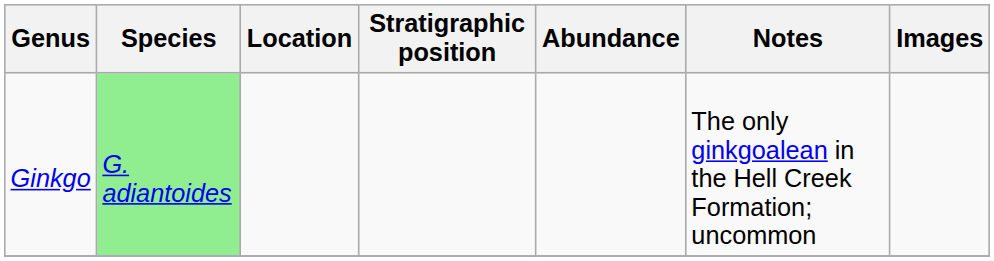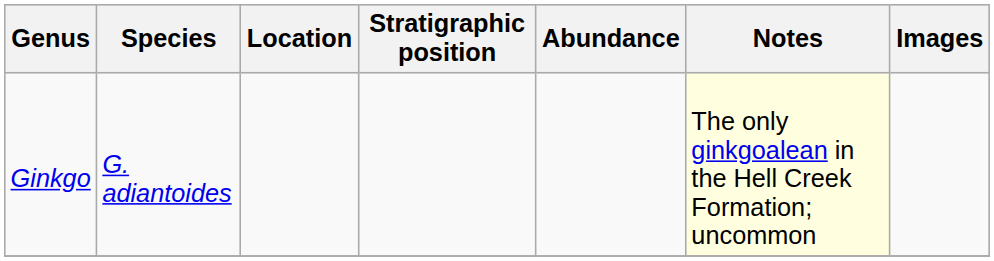(167, 178) lightgreen background -> (167, 178) no background
(773, 178) no background -> (773, 178) lightyellow background
